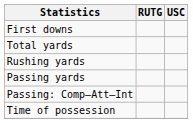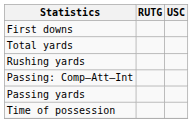rows swapped: (46, 78) <-> (70, 94)
